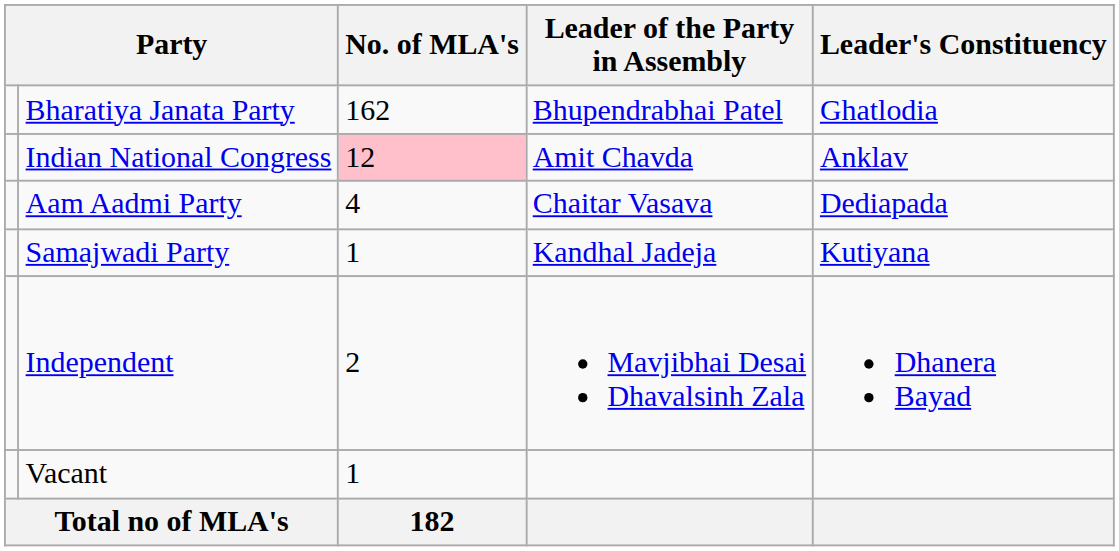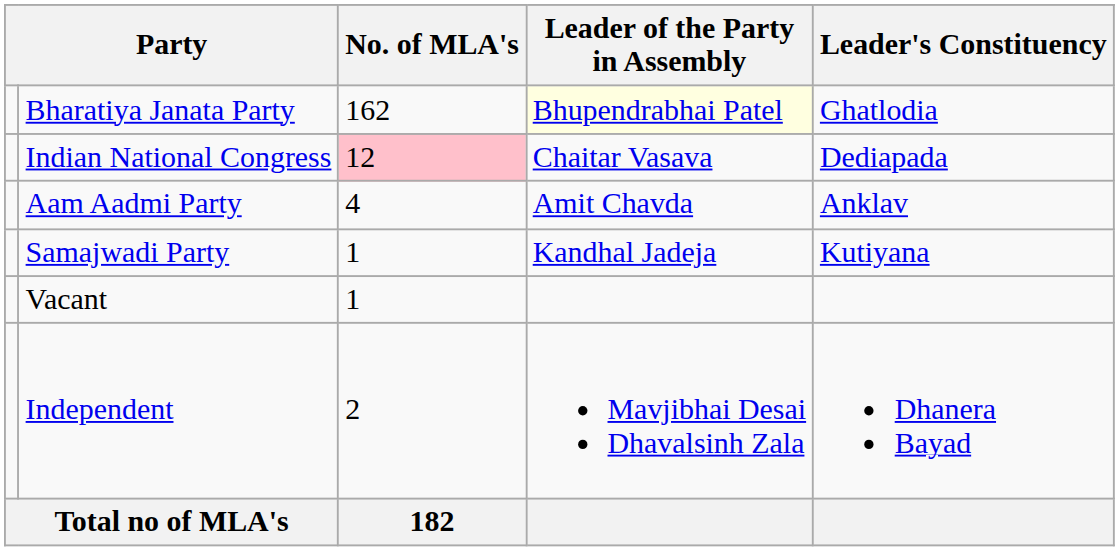(658, 109) no background -> (658, 109) lightyellow background
(613, 156) Amit Chavda -> (623, 156) Chaitar Vasava
(864, 156) Anklav -> (884, 156) Dediapada
(623, 204) Chaitar Vasava -> (613, 204) Amit Chavda
(884, 204) Dediapada -> (864, 204) Anklav
rows swapped: (100, 362) <-> (66, 473)
